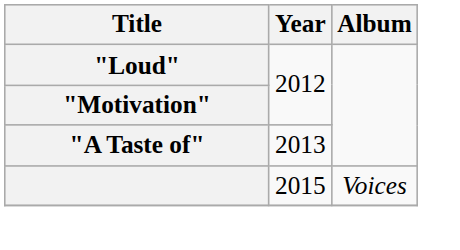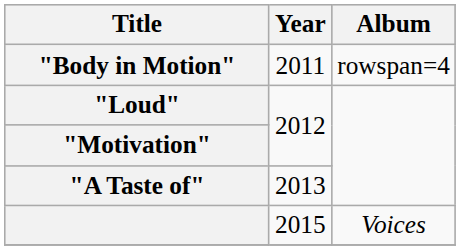+ row: (137, 64)
